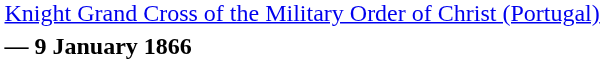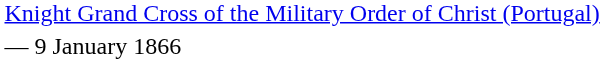(98, 45) bold -> (93, 45) normal
